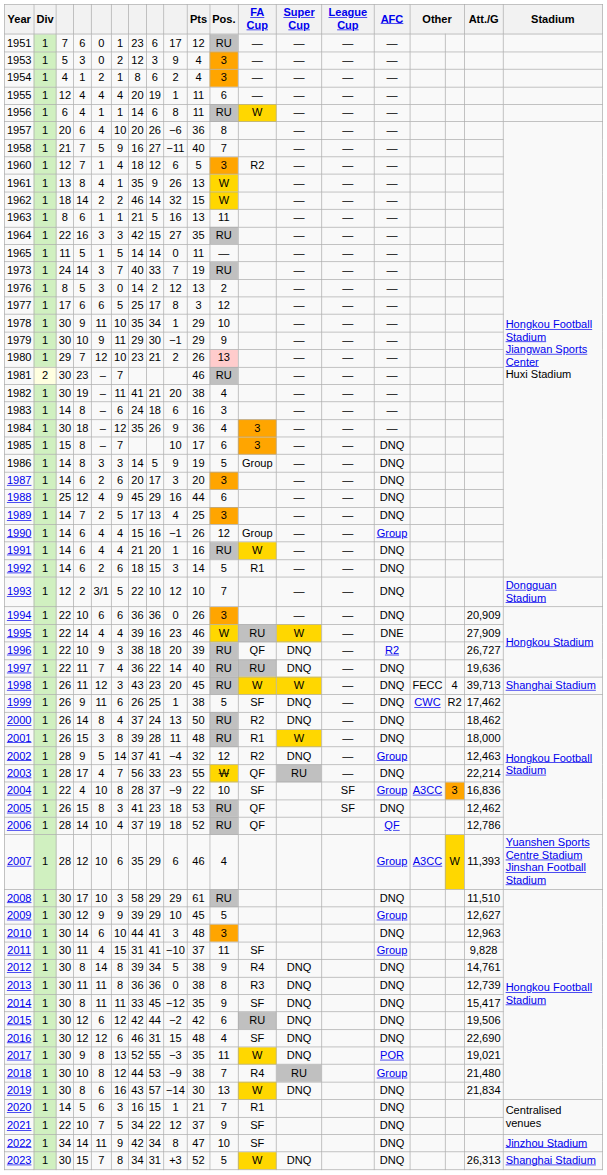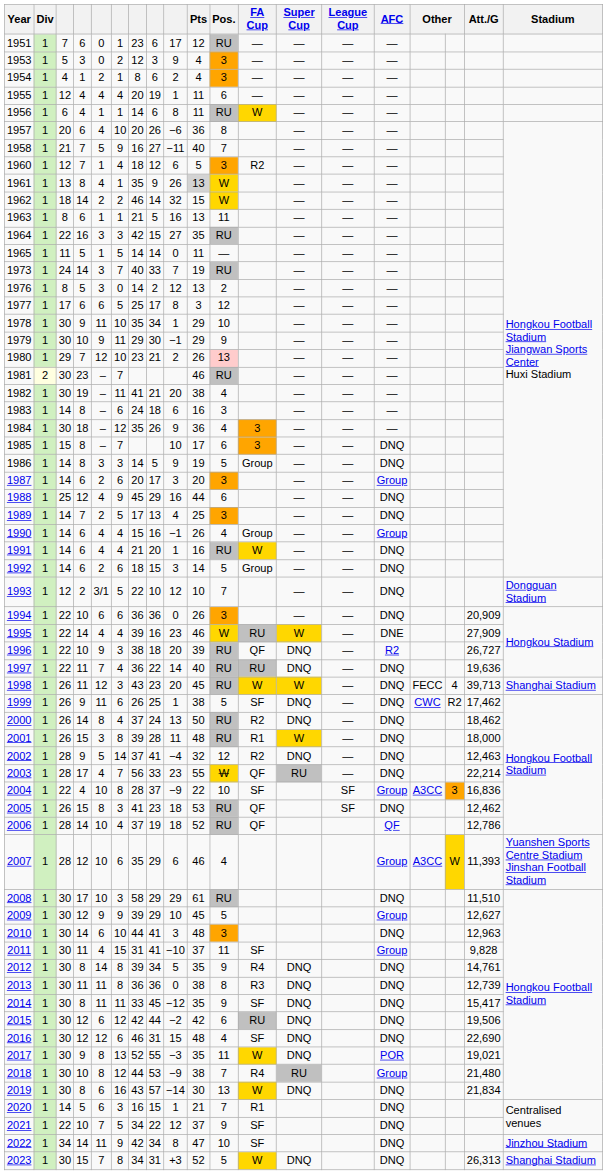(198, 183) no background -> (198, 183) lightgrey background
(392, 480) DNQ -> (392, 480) Group
(224, 533) 12 -> (224, 533) 4
(257, 568) R1 -> (257, 568) Group
(392, 755) Group -> (392, 755) DNQ
(198, 968) 38 -> (198, 968) 35
